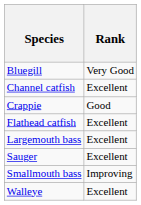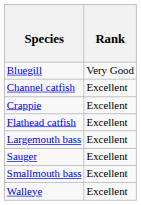(99, 105) Good -> (107, 105) Excellent
(109, 174) Improving -> (107, 174) Excellent
